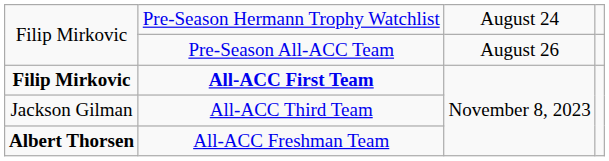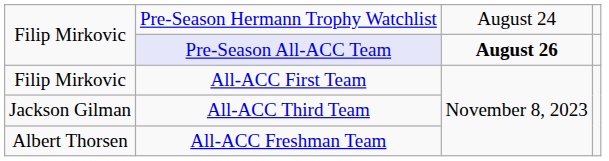(291, 49) no background -> (288, 49) lavender background
(520, 49) normal -> (517, 49) bold
(71, 79) bold -> (70, 79) normal
(291, 79) bold -> (288, 79) normal
(71, 140) bold -> (70, 140) normal
